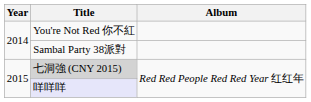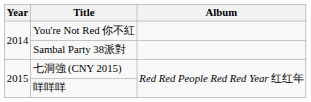(77, 68) lightgrey background -> (77, 68) no background
(49, 87) lavender background -> (49, 87) no background
